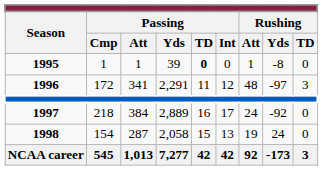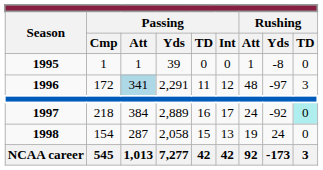(204, 64) bold -> (204, 64) normal
(138, 85) no background -> (138, 85) lightblue background
(305, 113) no background -> (305, 113) paleturquoise background
